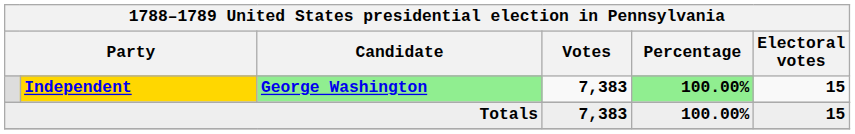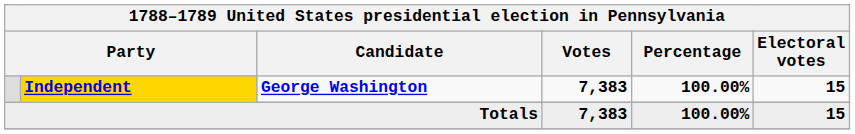(344, 89) lightgreen background -> (344, 89) no background
(715, 89) lightgreen background -> (715, 89) no background
